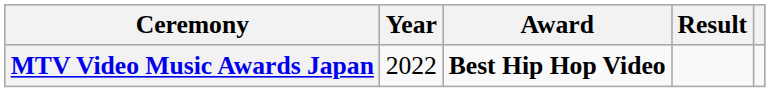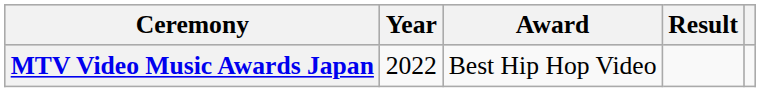(557, 65) bold -> (553, 65) normal
